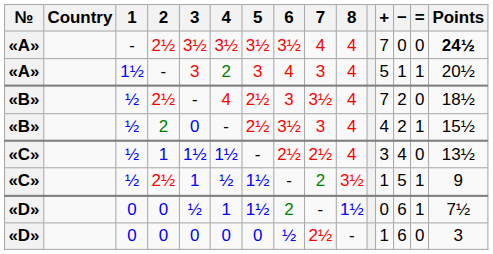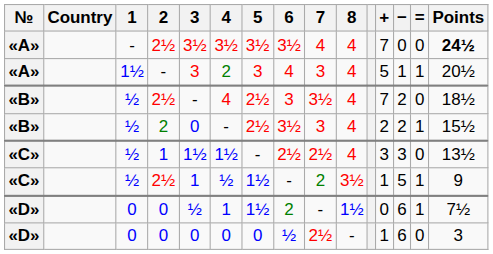(384, 126) 4 -> (384, 126) 2
(402, 154) 4 -> (402, 154) 3
